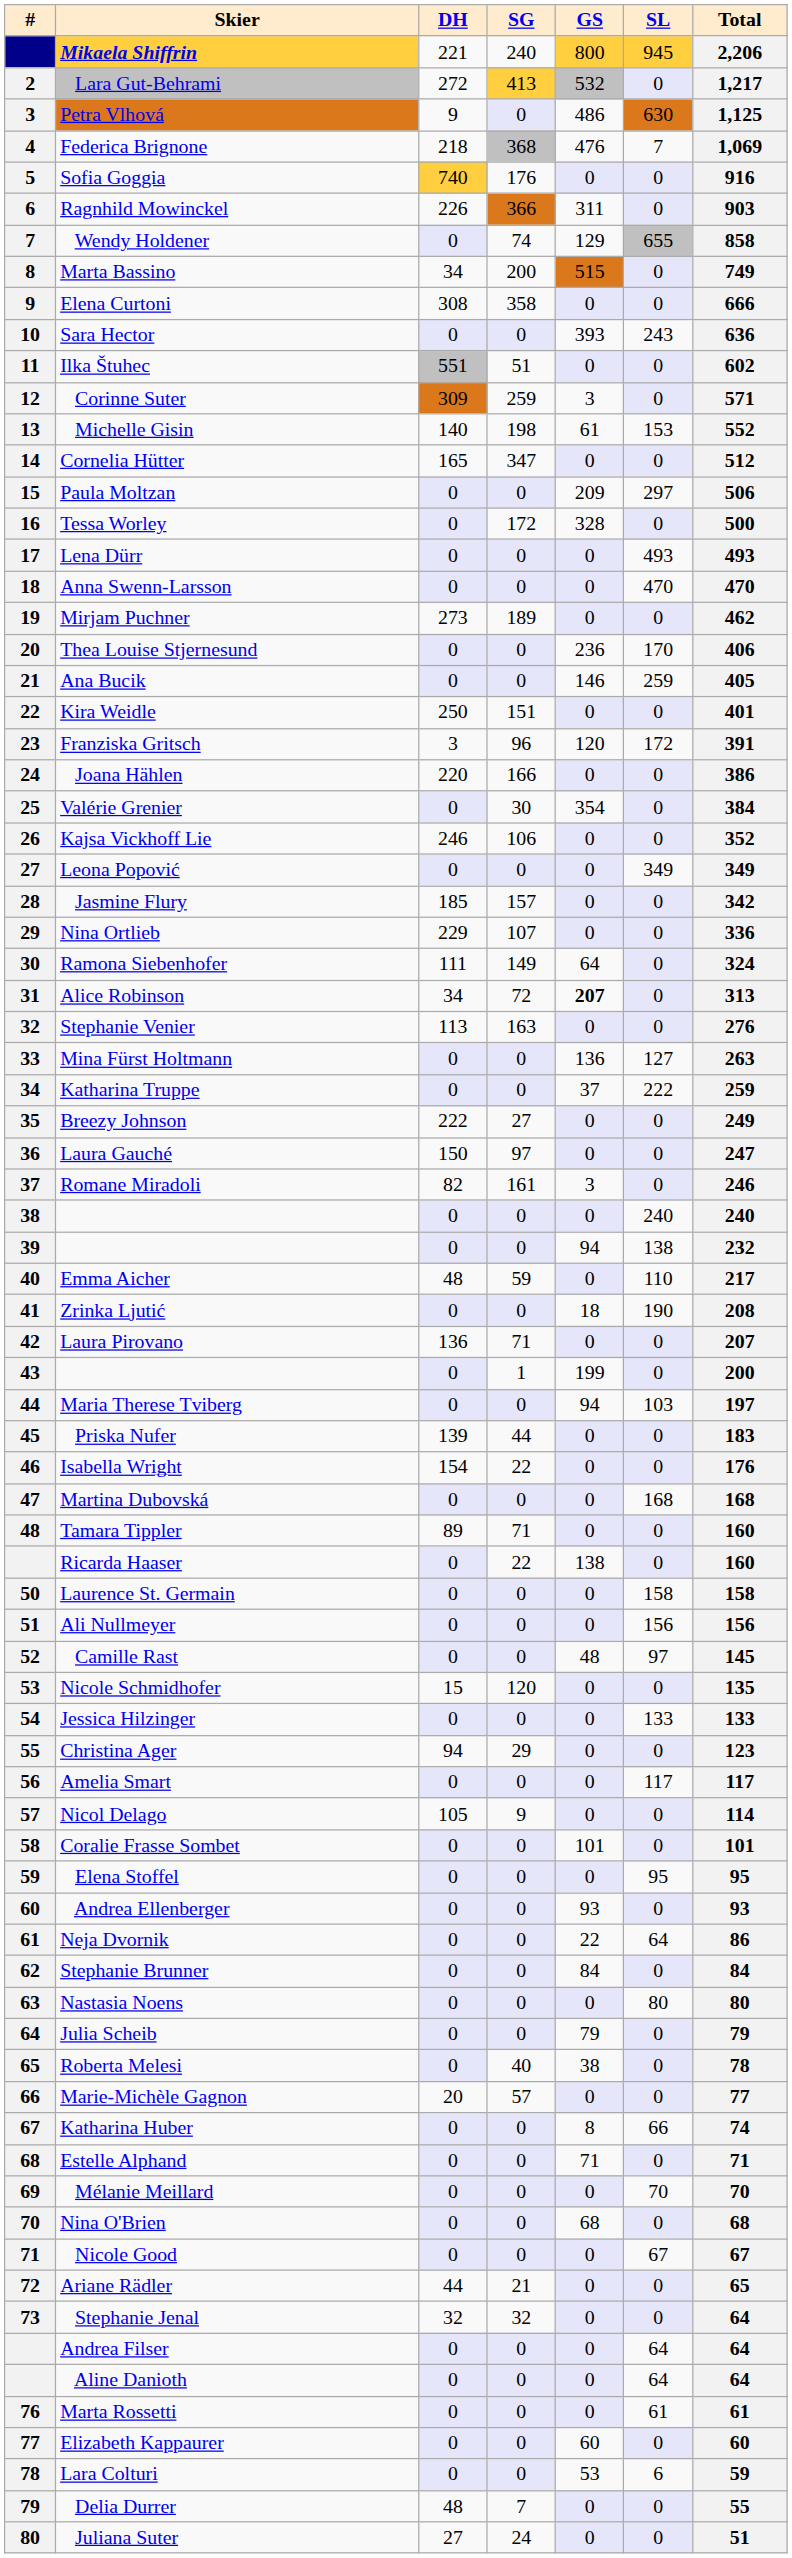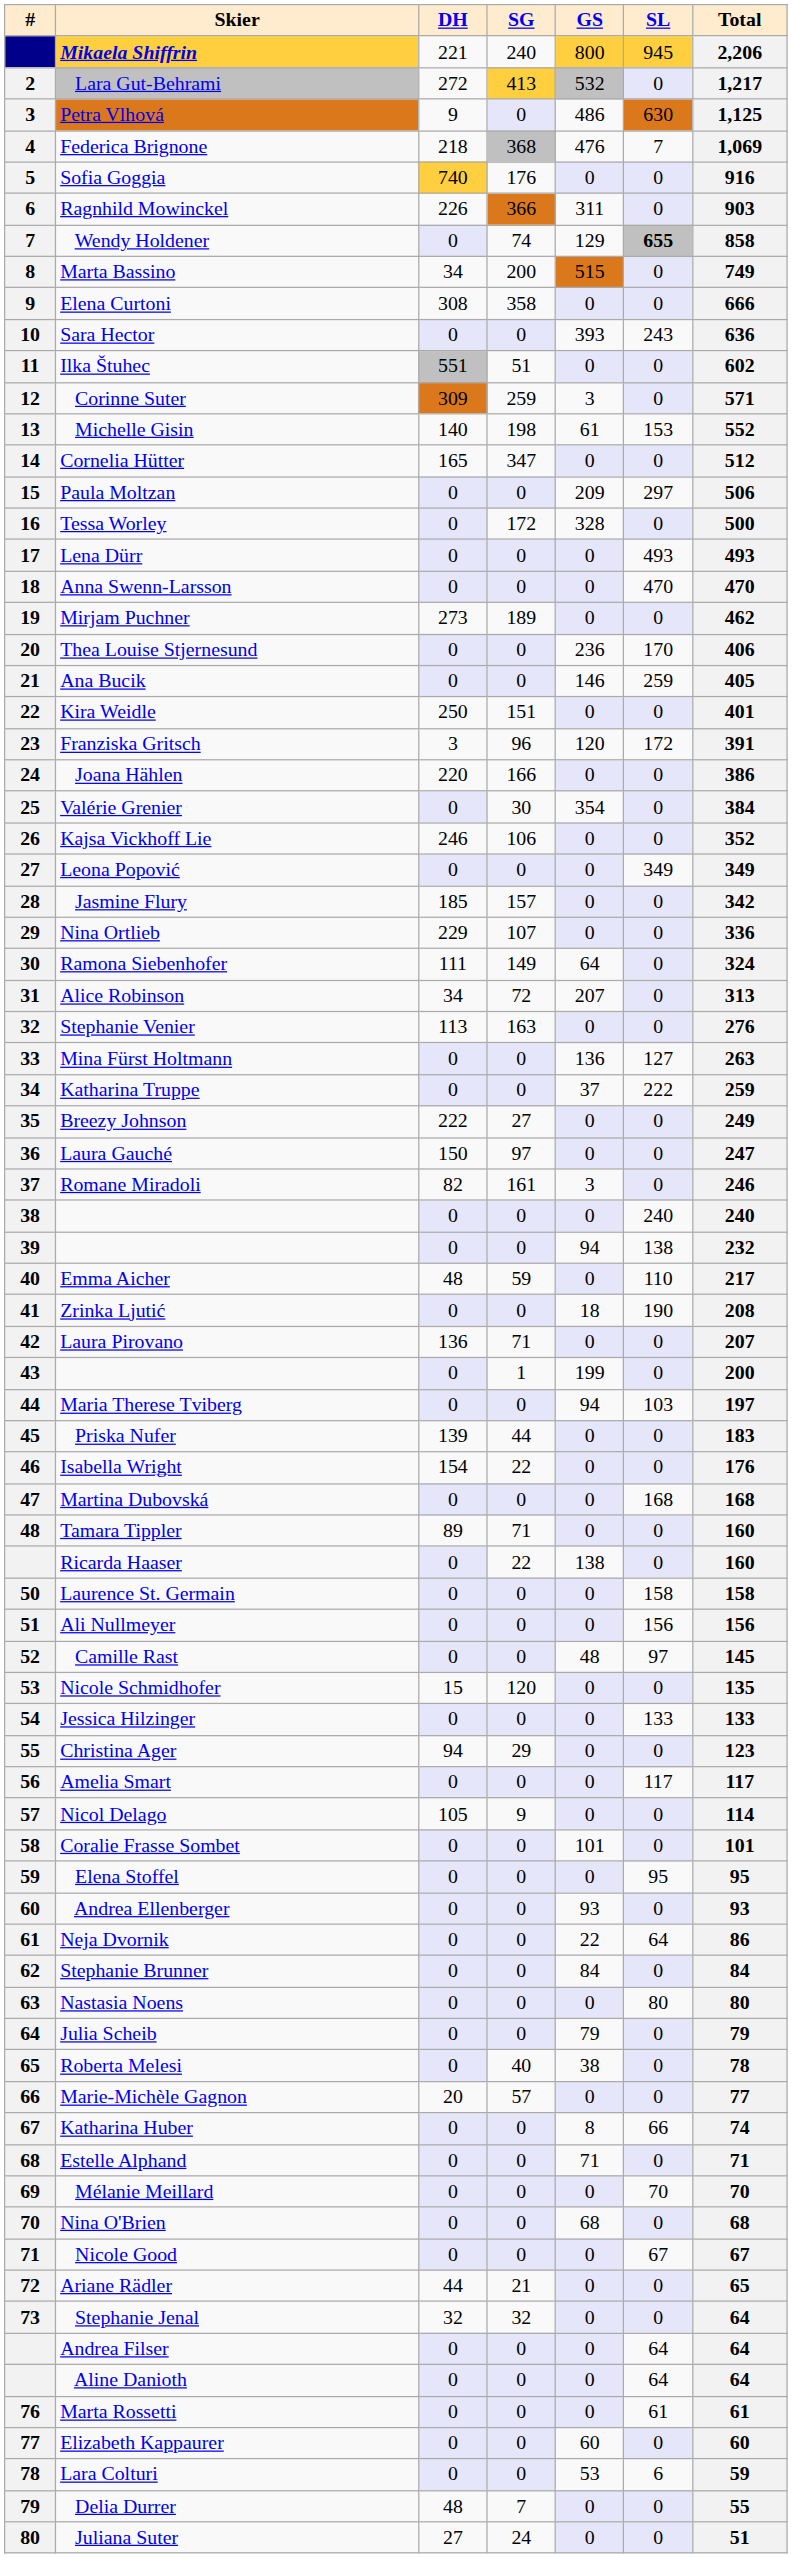(658, 240) normal -> (658, 240) bold
(590, 995) bold -> (590, 995) normal
